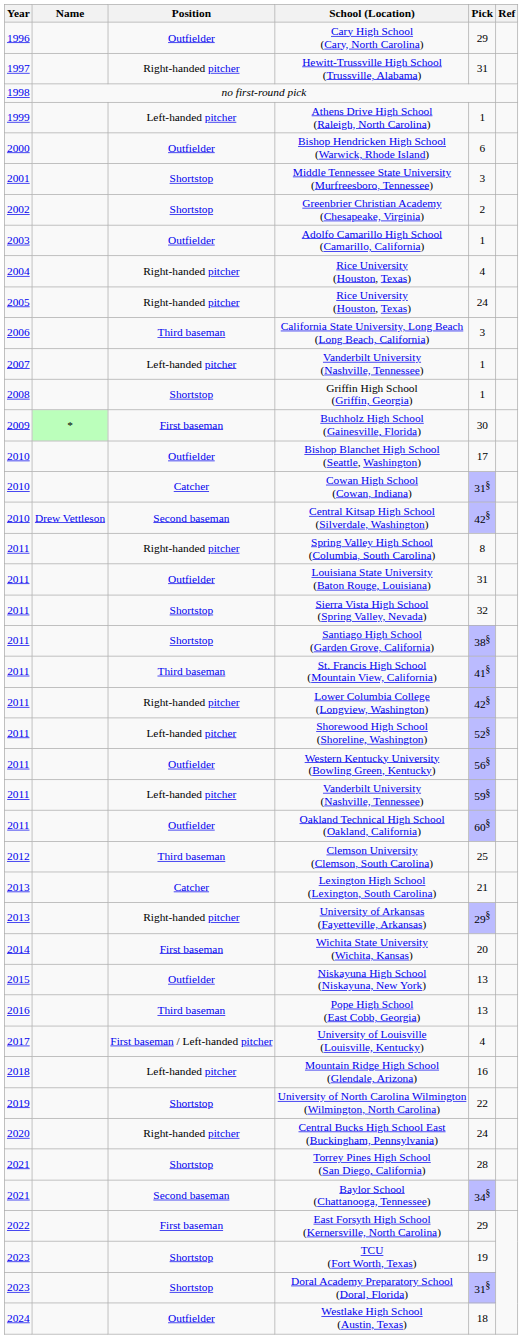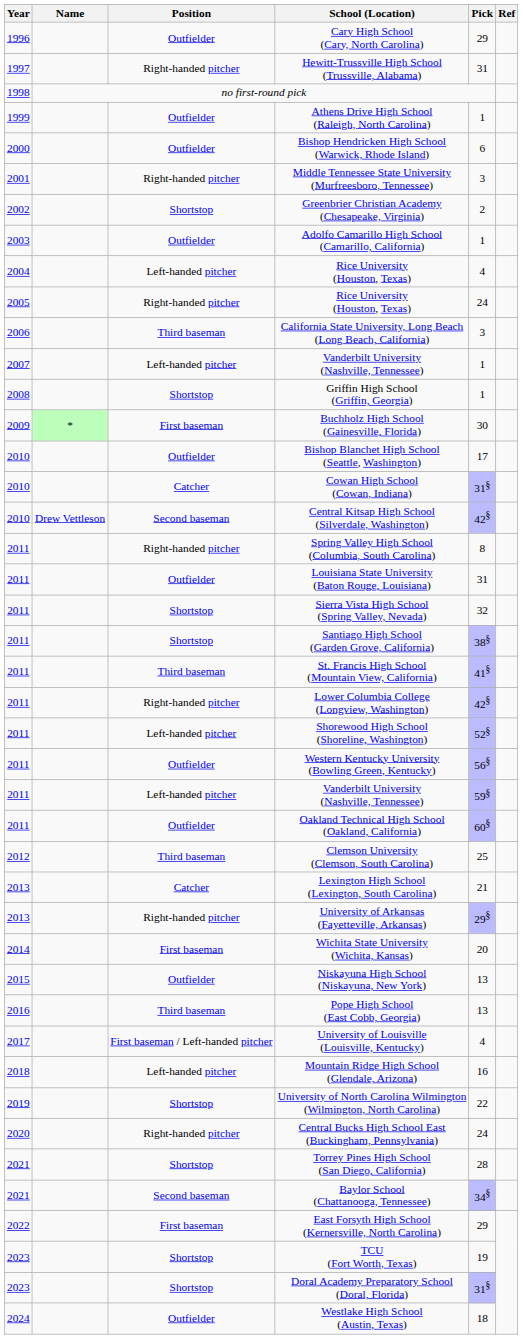(191, 117) Left-handed pitcher -> (191, 117) Outfielder
(191, 179) Shortstop -> (191, 179) Right-handed pitcher
(191, 271) Right-handed pitcher -> (191, 271) Left-handed pitcher
